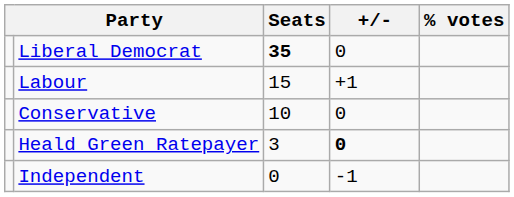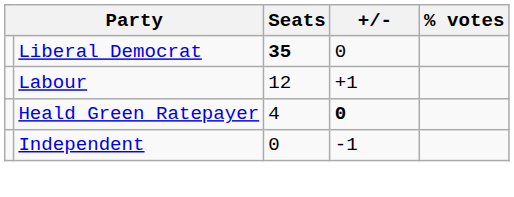(280, 83) 15 -> (280, 83) 12
- row: (87, 114)
(274, 145) 3 -> (274, 114) 4
